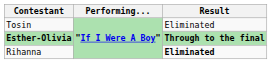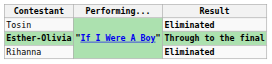(190, 25) normal -> (190, 25) bold
